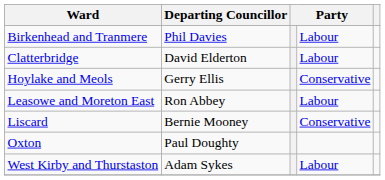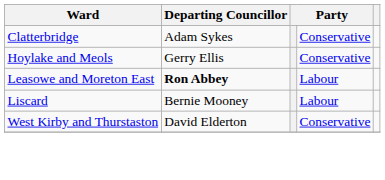- row: (77, 36)
(206, 57) David Elderton -> (198, 36) Adam Sykes
(319, 57) Labour -> (335, 36) Conservative
(195, 100) normal -> (196, 79) bold
(335, 121) Conservative -> (319, 100) Labour
- row: (24, 143)
(198, 164) Adam Sykes -> (206, 121) David Elderton
(319, 164) Labour -> (335, 121) Conservative
